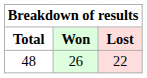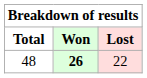(76, 61) normal -> (76, 61) bold
